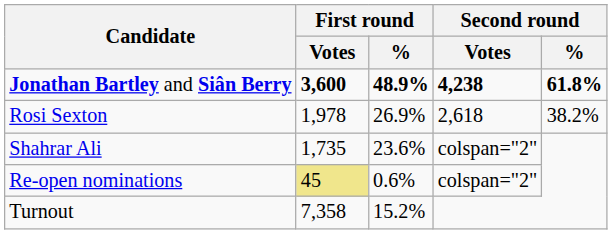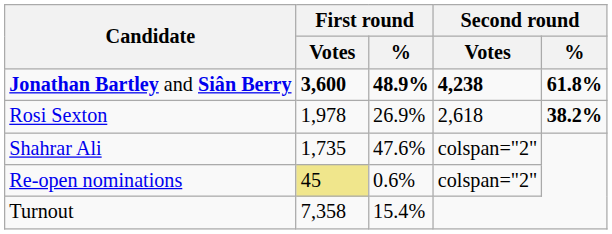(573, 116) normal -> (574, 116) bold
(399, 148) 23.6% -> (399, 148) 47.6%
(399, 212) 15.2% -> (399, 212) 15.4%
